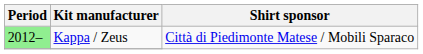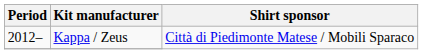(25, 37) lightgreen background -> (25, 37) no background
